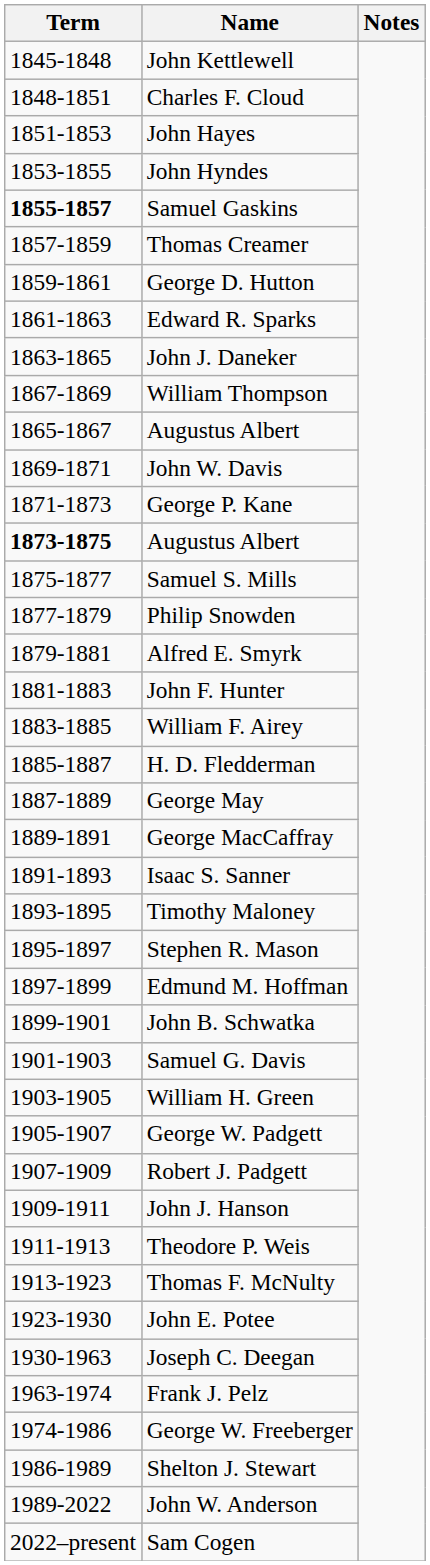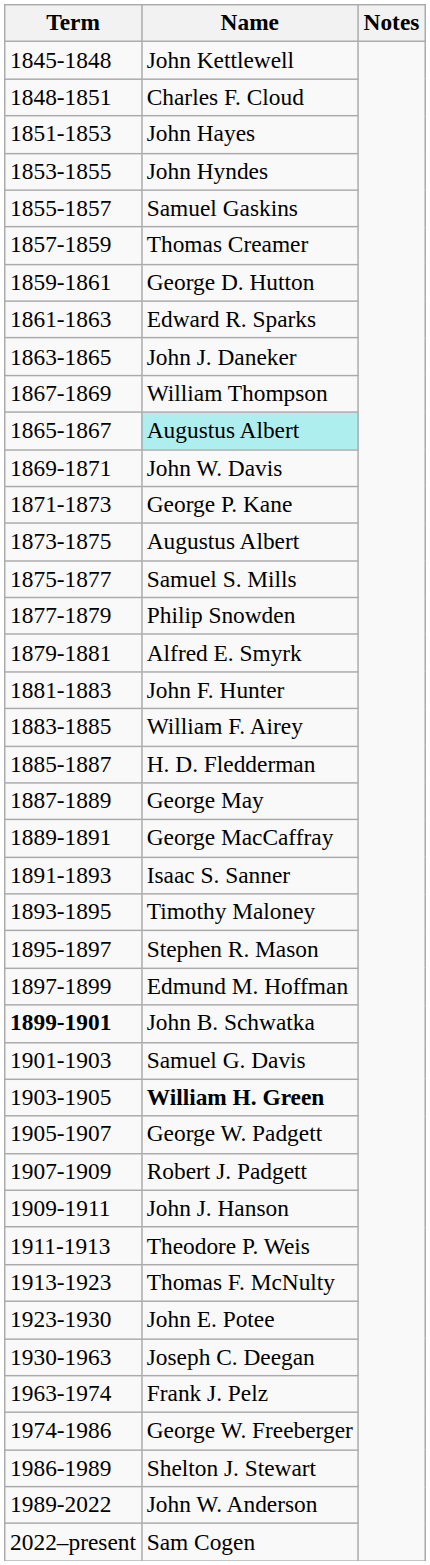(61, 208) bold -> (61, 208) normal
(223, 430) no background -> (223, 430) paleturquoise background
(61, 541) bold -> (61, 541) normal
(61, 1023) normal -> (61, 1023) bold
(230, 1097) normal -> (236, 1097) bold
